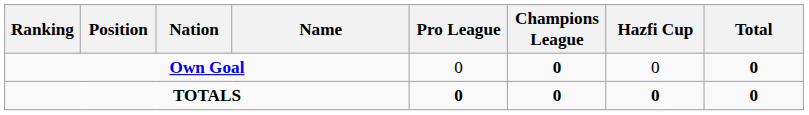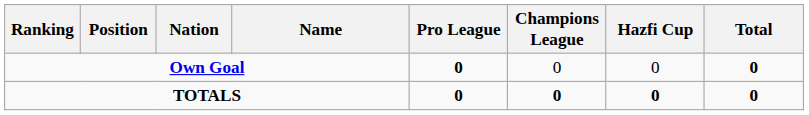(459, 67) normal -> (459, 67) bold
(557, 67) bold -> (557, 67) normal
